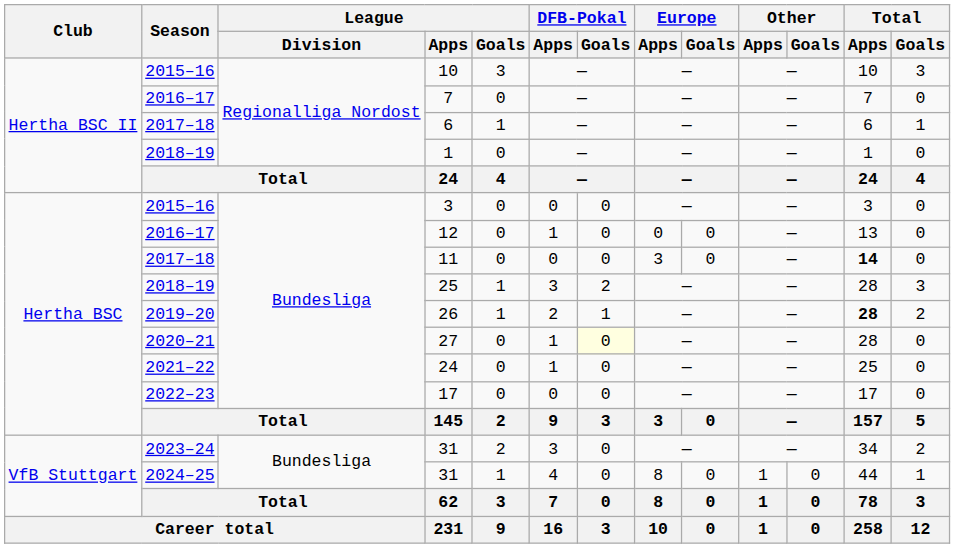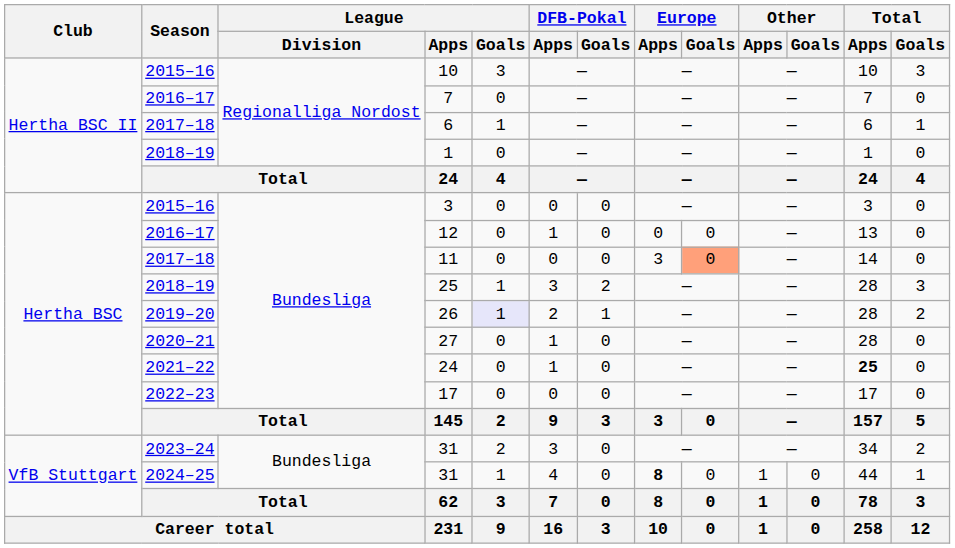(711, 260) no background -> (711, 260) lightsalmon background
(868, 260) bold -> (868, 260) normal
(501, 314) no background -> (501, 314) lavender background
(868, 314) bold -> (868, 314) normal
(606, 341) lightyellow background -> (606, 341) no background
(868, 368) normal -> (868, 368) bold
(658, 476) normal -> (658, 476) bold
